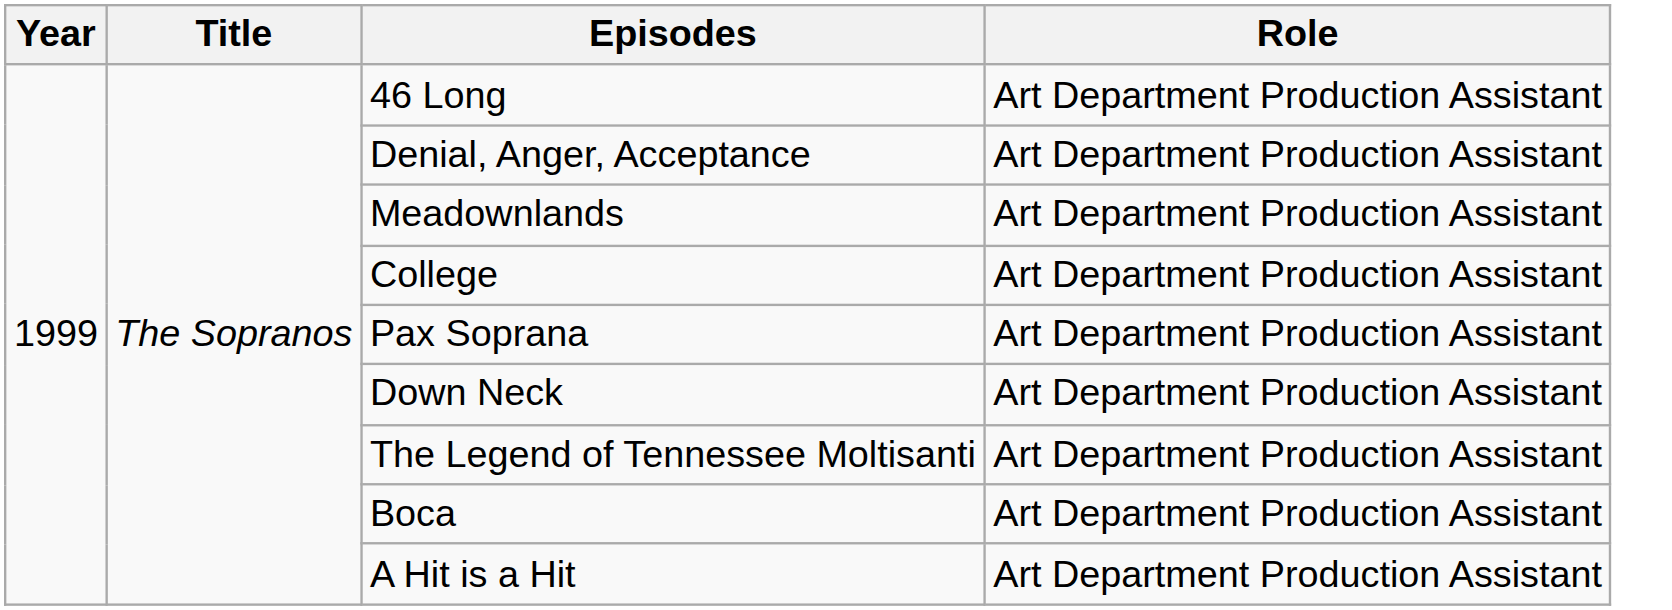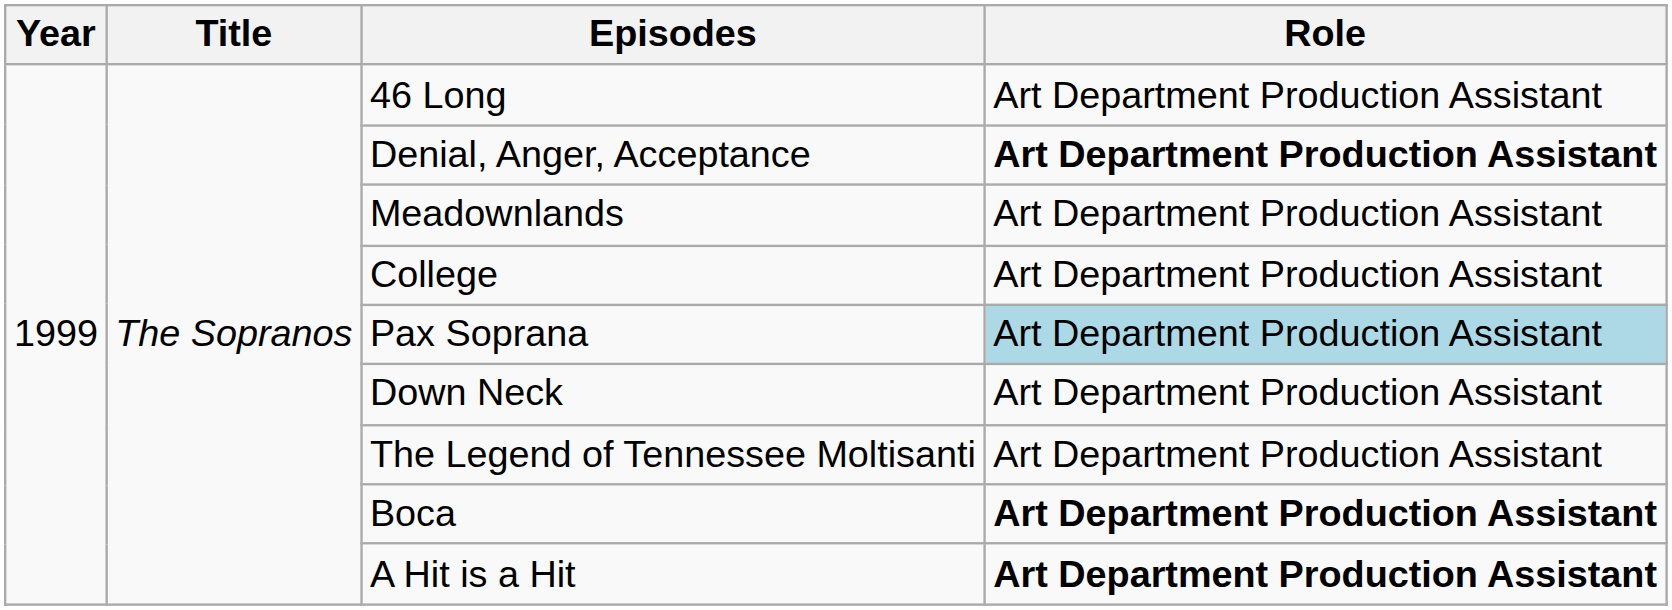(1298, 154) normal -> (1325, 154) bold
(1298, 333) no background -> (1298, 333) lightblue background
(1298, 513) normal -> (1325, 513) bold
(1298, 573) normal -> (1325, 573) bold
